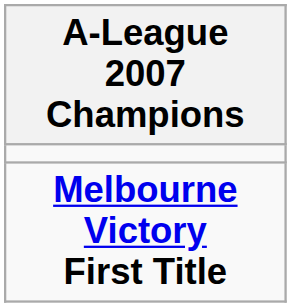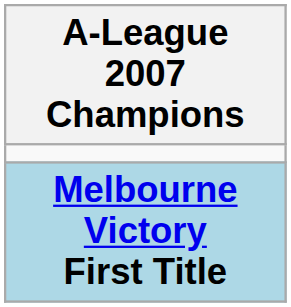(145, 231) no background -> (145, 231) lightblue background
